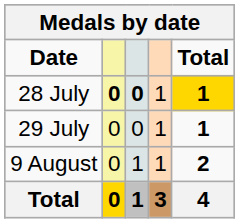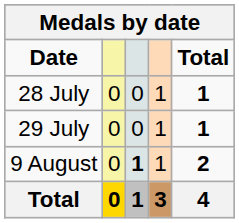(114, 93) bold -> (114, 93) normal
(137, 93) bold -> (137, 93) normal
(203, 93) gold background -> (203, 93) no background
(137, 164) normal -> (137, 164) bold
